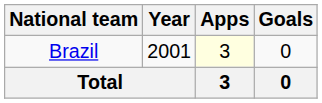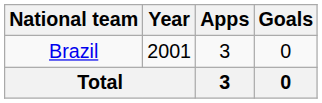(225, 51) lightyellow background -> (225, 51) no background
